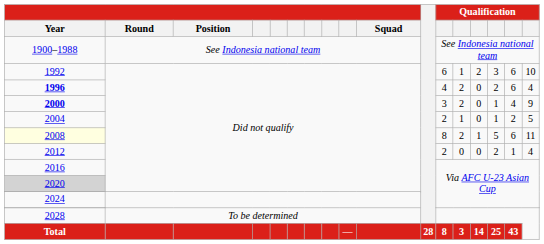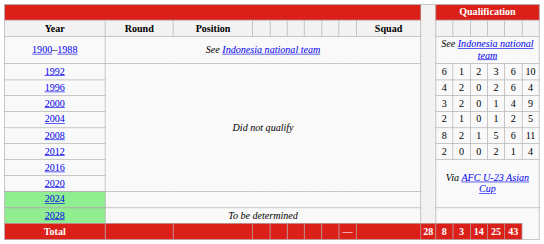(55, 87) bold -> (55, 87) normal
(55, 103) bold -> (55, 103) normal
(55, 135) lightyellow background -> (55, 135) no background
(55, 183) lightgrey background -> (55, 183) no background
(55, 199) no background -> (55, 199) lightgreen background
(55, 215) no background -> (55, 215) lightgreen background
